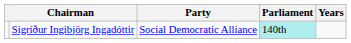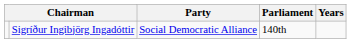(274, 30) paleturquoise background -> (274, 30) no background
